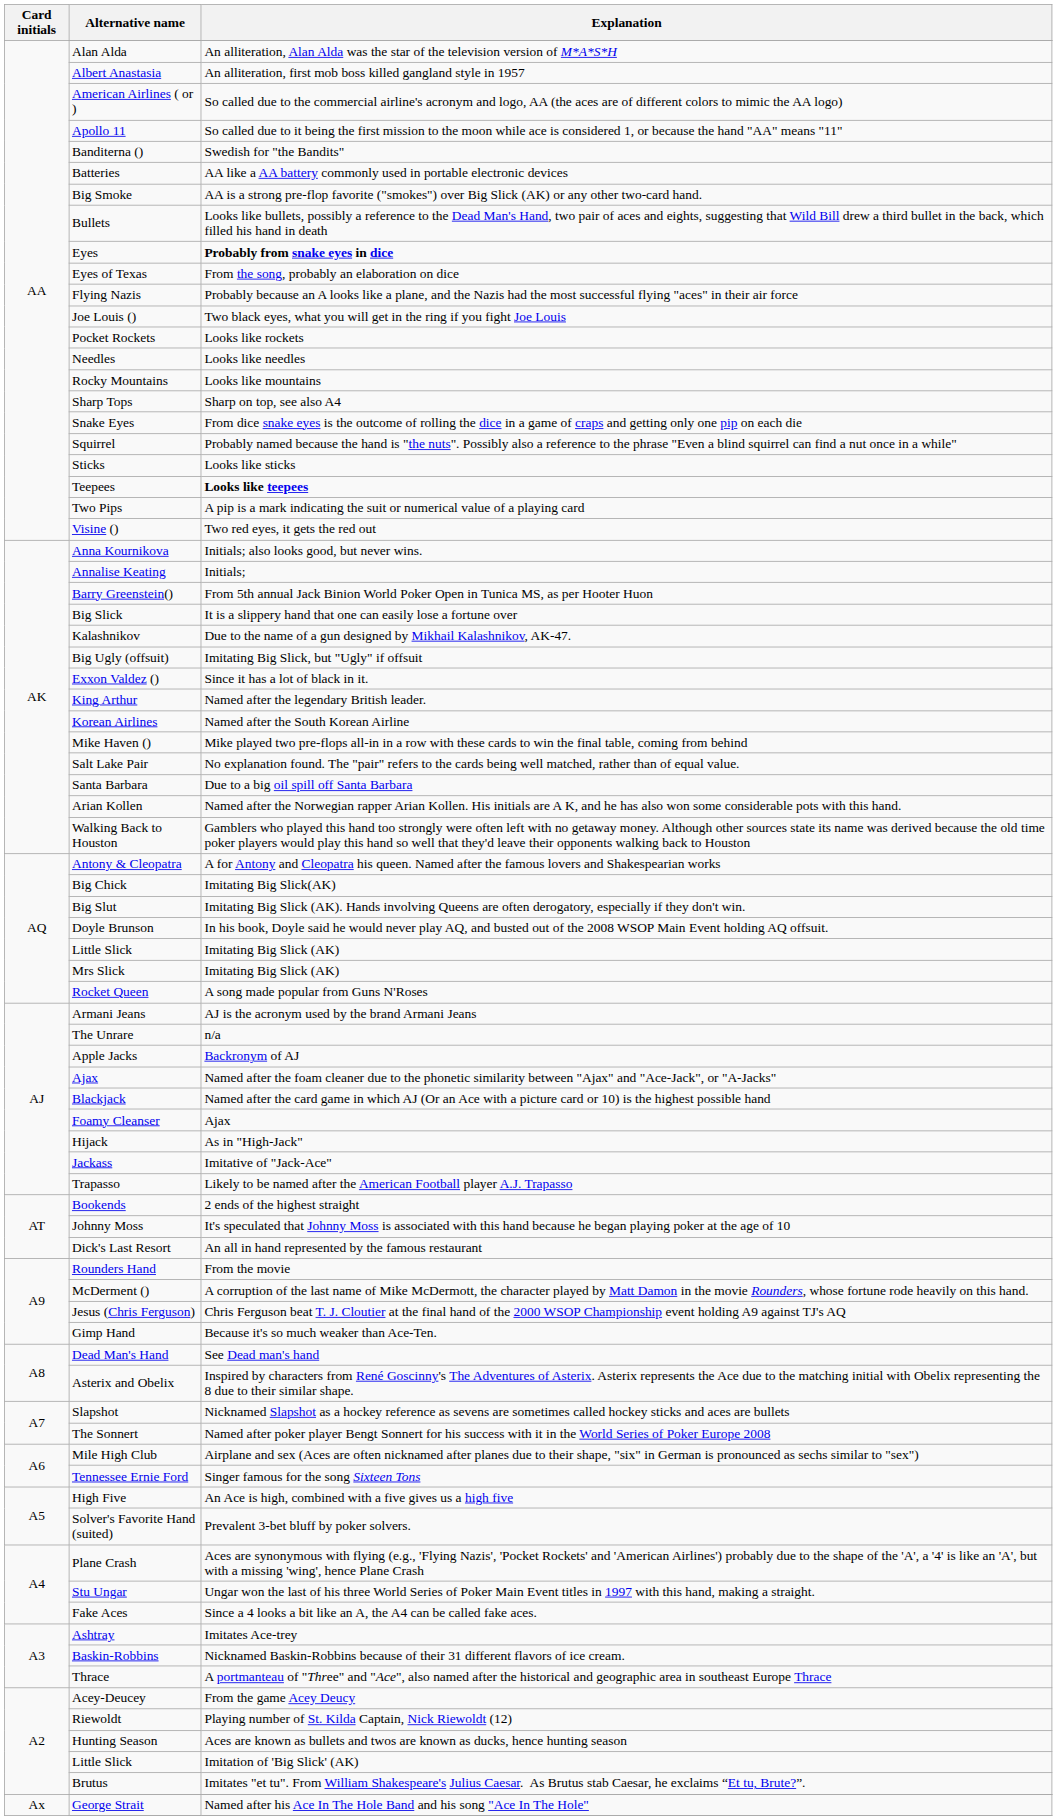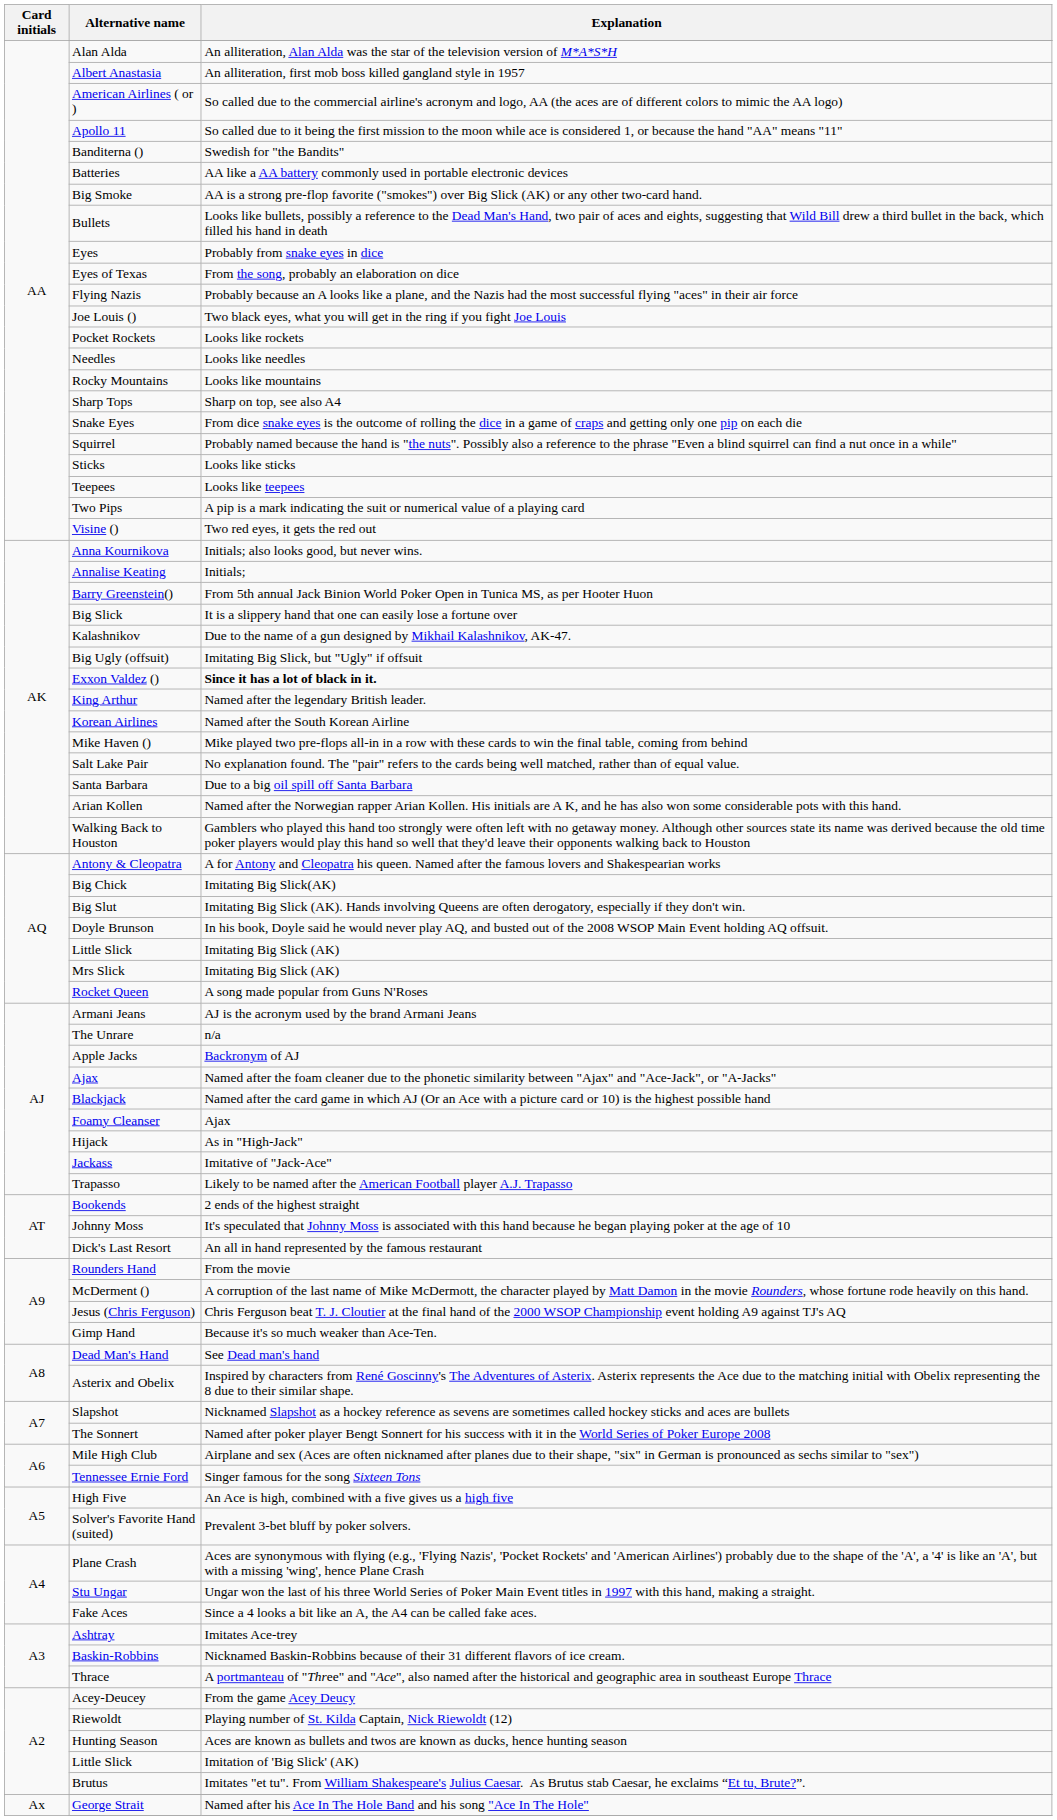(299, 252) bold -> (294, 252) normal
(256, 486) bold -> (254, 486) normal
(286, 678) normal -> (290, 678) bold
